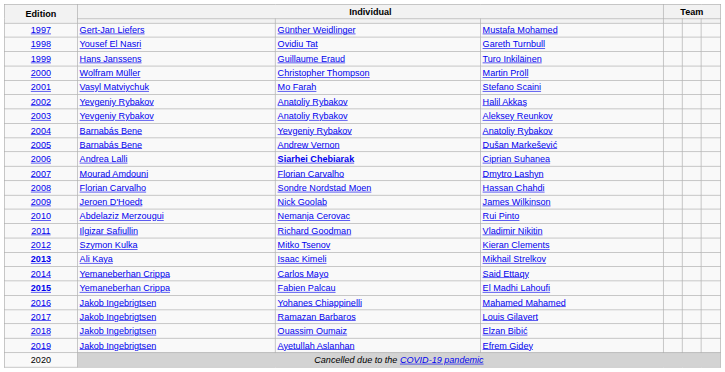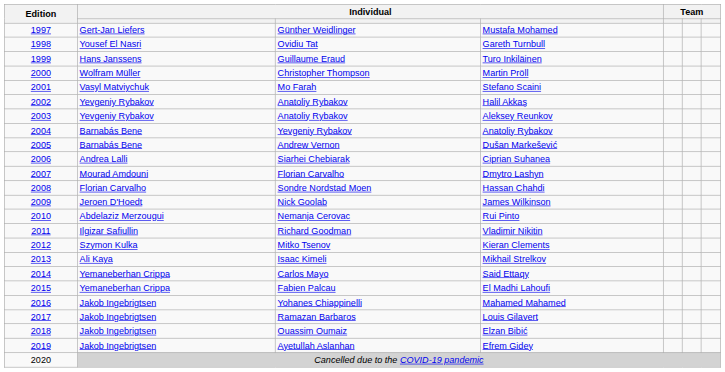(316, 159) bold -> (314, 159) normal
(41, 260) bold -> (41, 260) normal
(41, 288) bold -> (41, 288) normal
